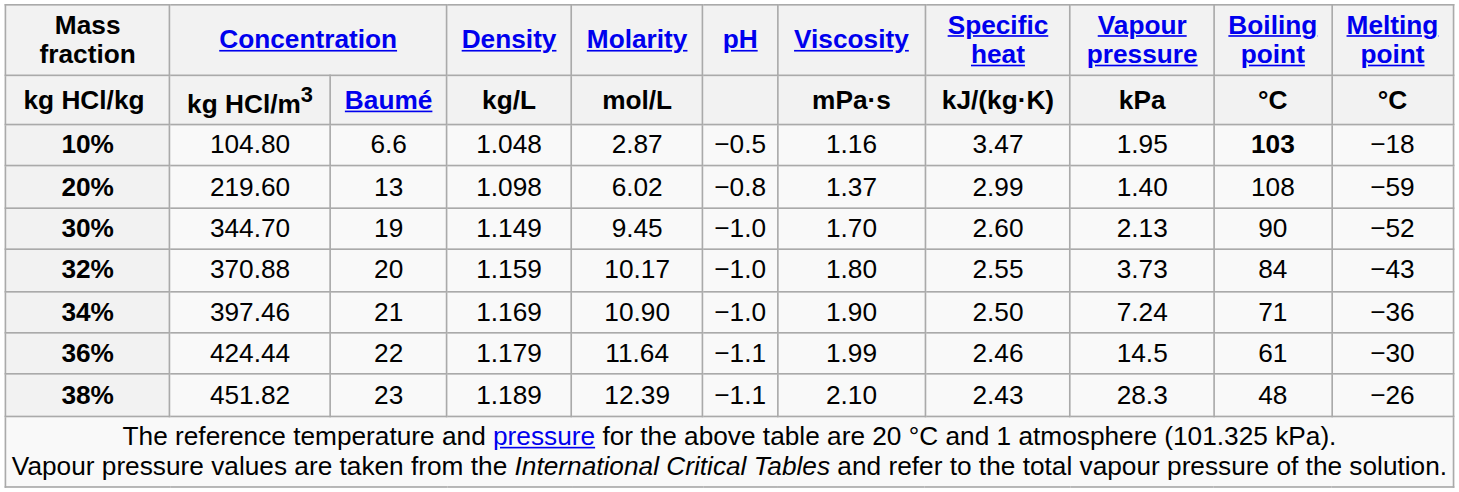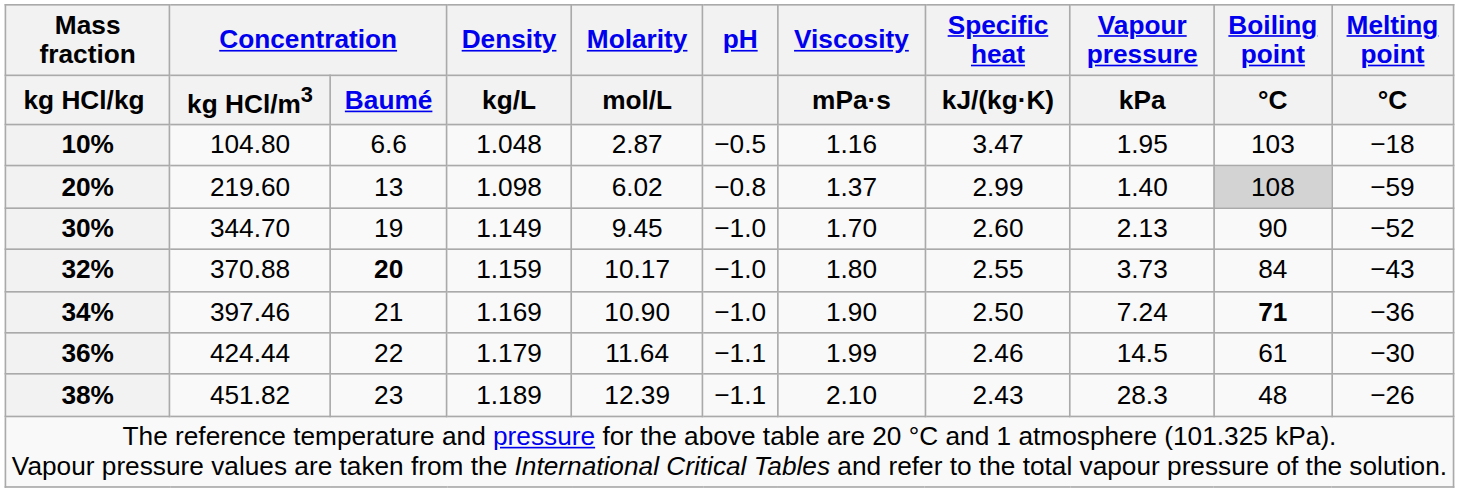(1273, 145) bold -> (1273, 145) normal
(1273, 186) no background -> (1273, 186) lightgrey background
(389, 270) normal -> (389, 270) bold
(1273, 311) normal -> (1273, 311) bold
